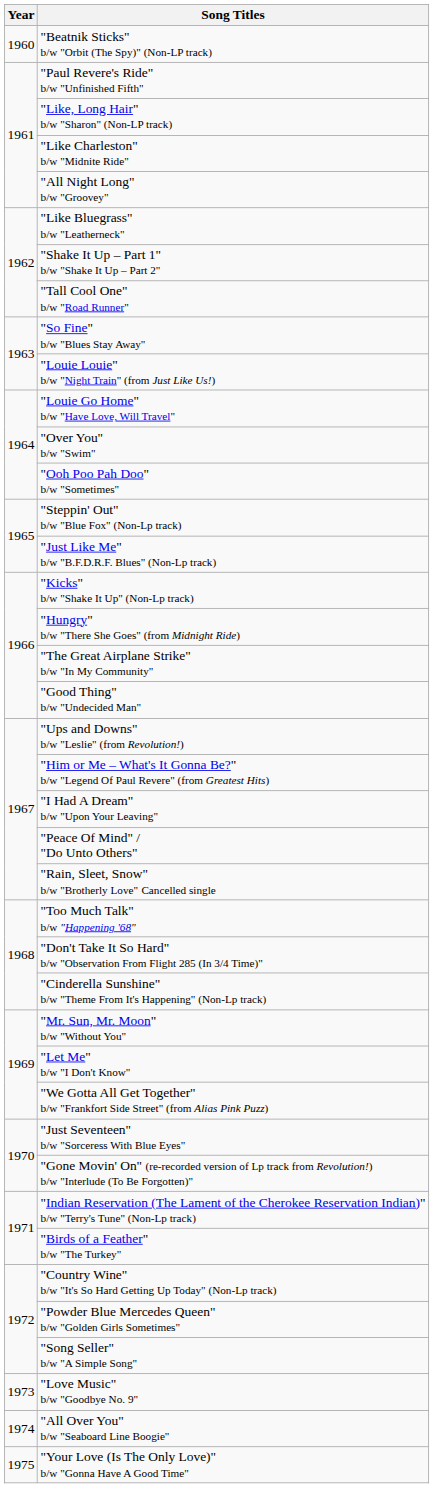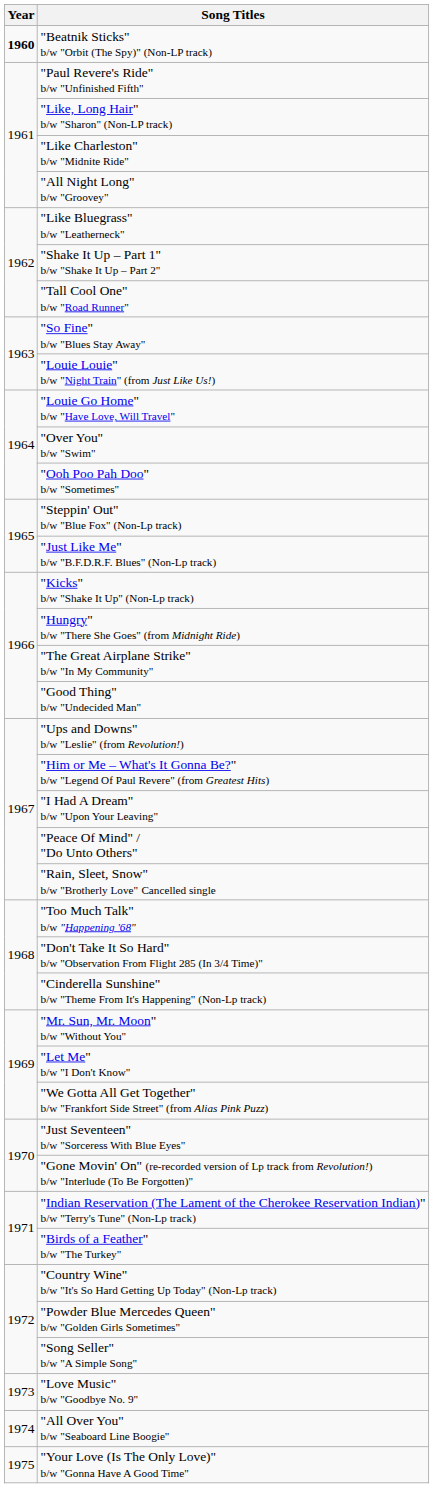(21, 44) normal -> (21, 44) bold
